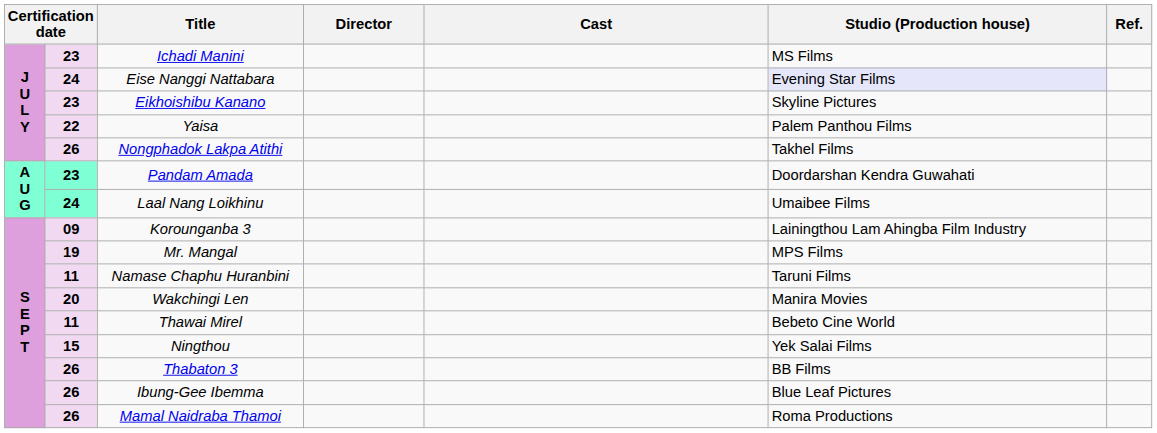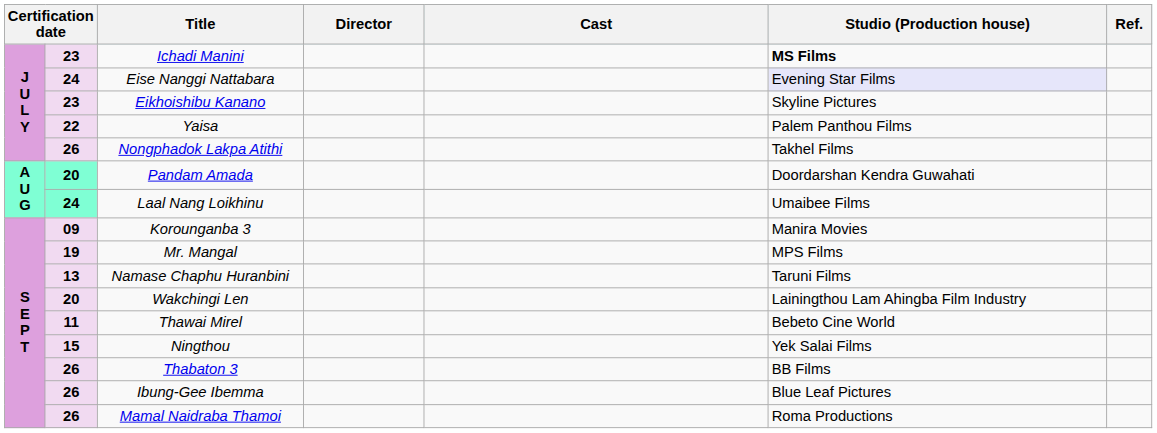(802, 56) normal -> (804, 56) bold
(71, 175) 23 -> (71, 175) 20
(899, 229) Lainingthou Lam Ahingba Film Industry -> (819, 229) Manira Movies
(71, 275) 11 -> (71, 275) 13
(819, 299) Manira Movies -> (899, 299) Lainingthou Lam Ahingba Film Industry
